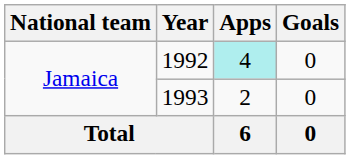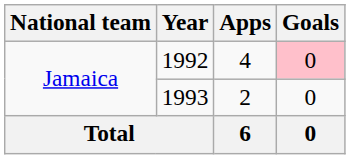(245, 60) paleturquoise background -> (245, 60) no background
(310, 60) no background -> (310, 60) pink background
